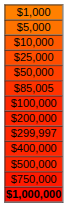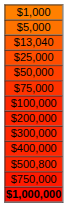(34, 42) $10,000 -> (34, 42) $13,040
(34, 88) $85,005 -> (34, 88) $75,000
(34, 133) $299,997 -> (34, 133) $300,000
(34, 164) $500,000 -> (34, 164) $500,800
